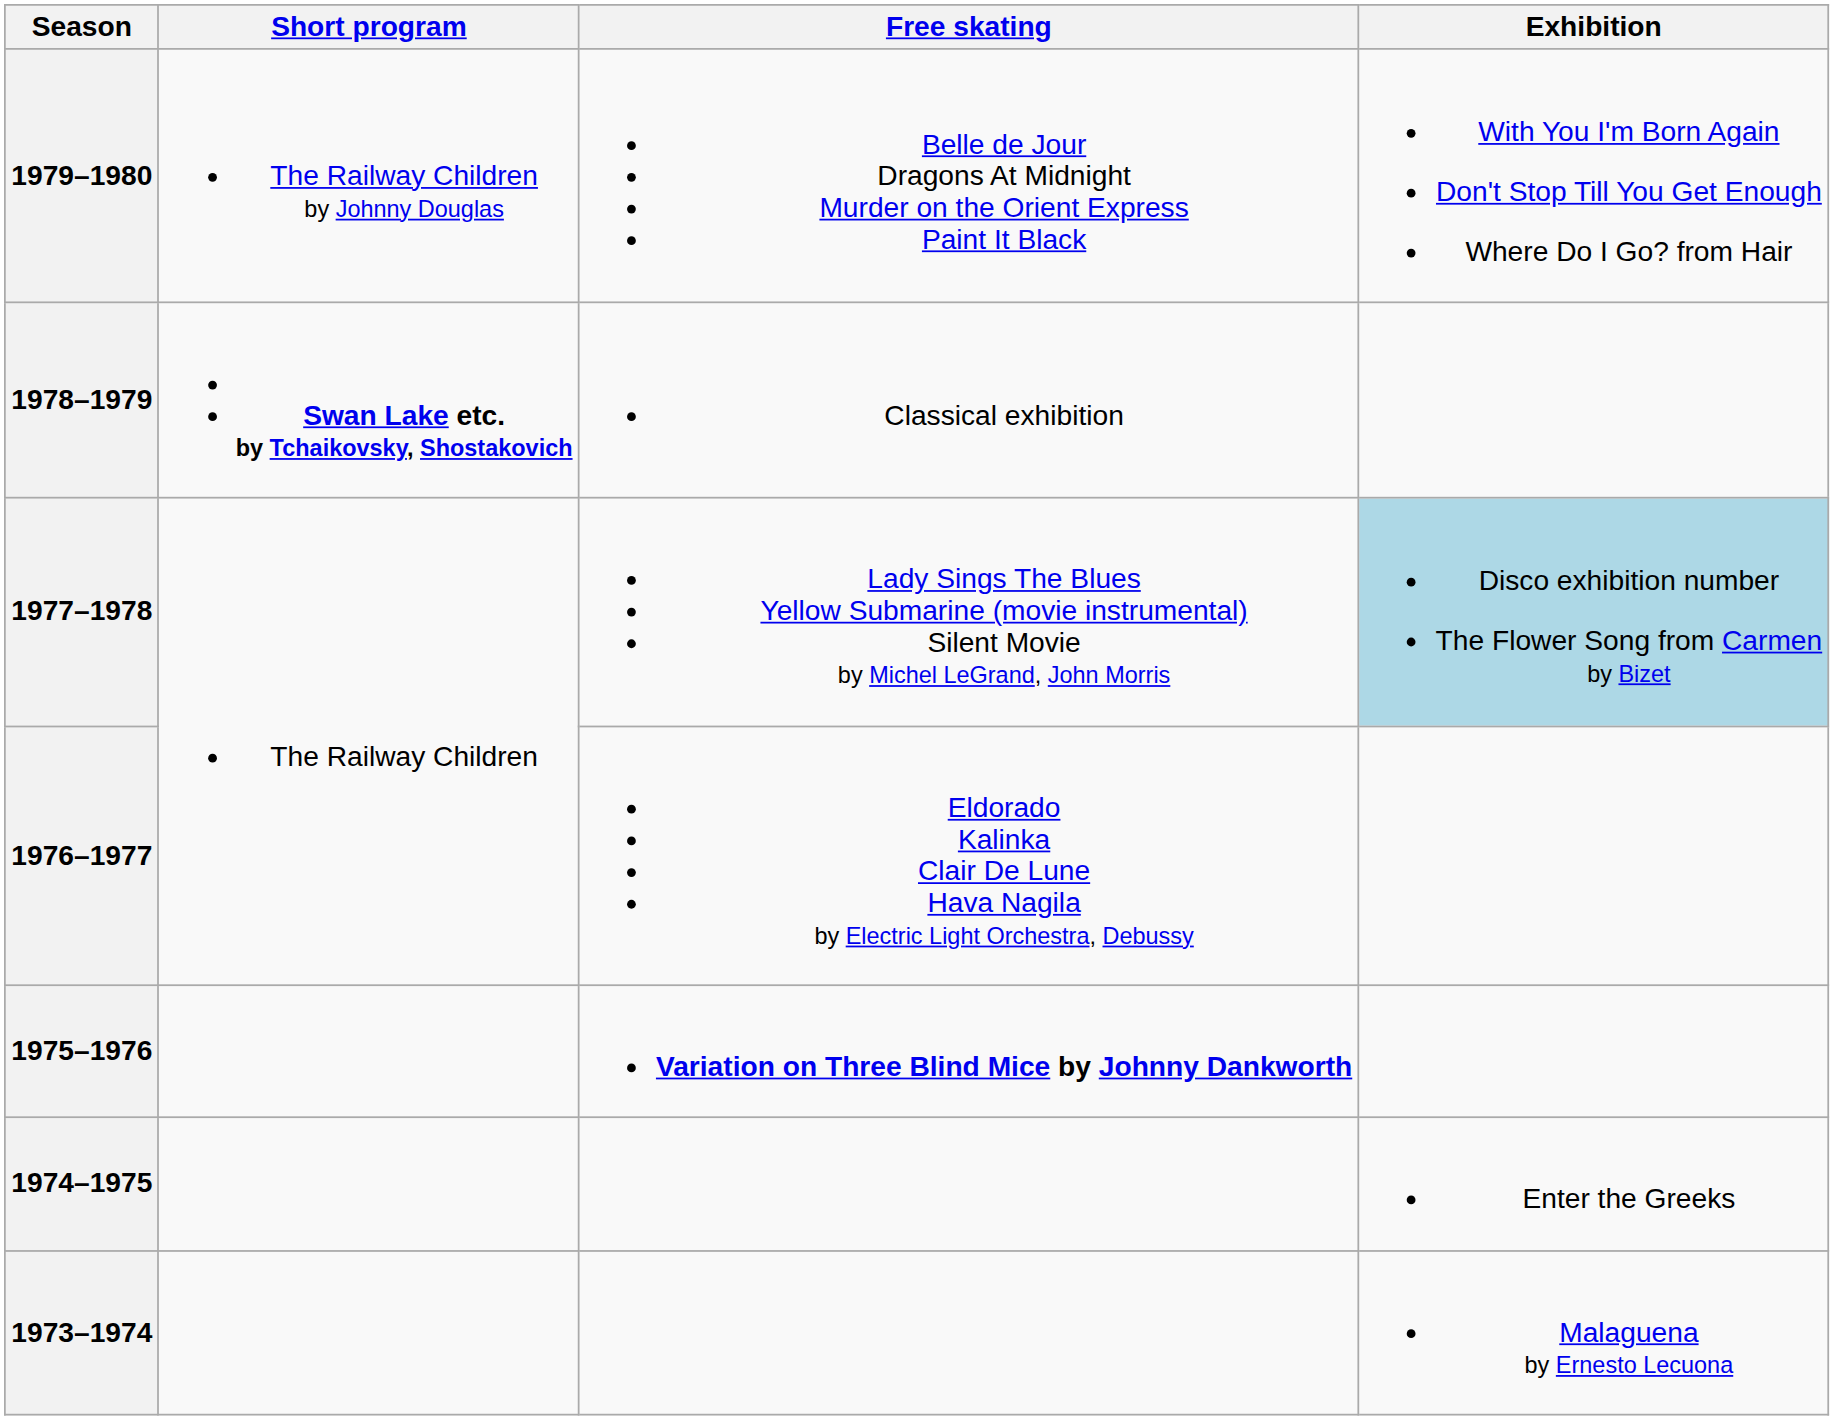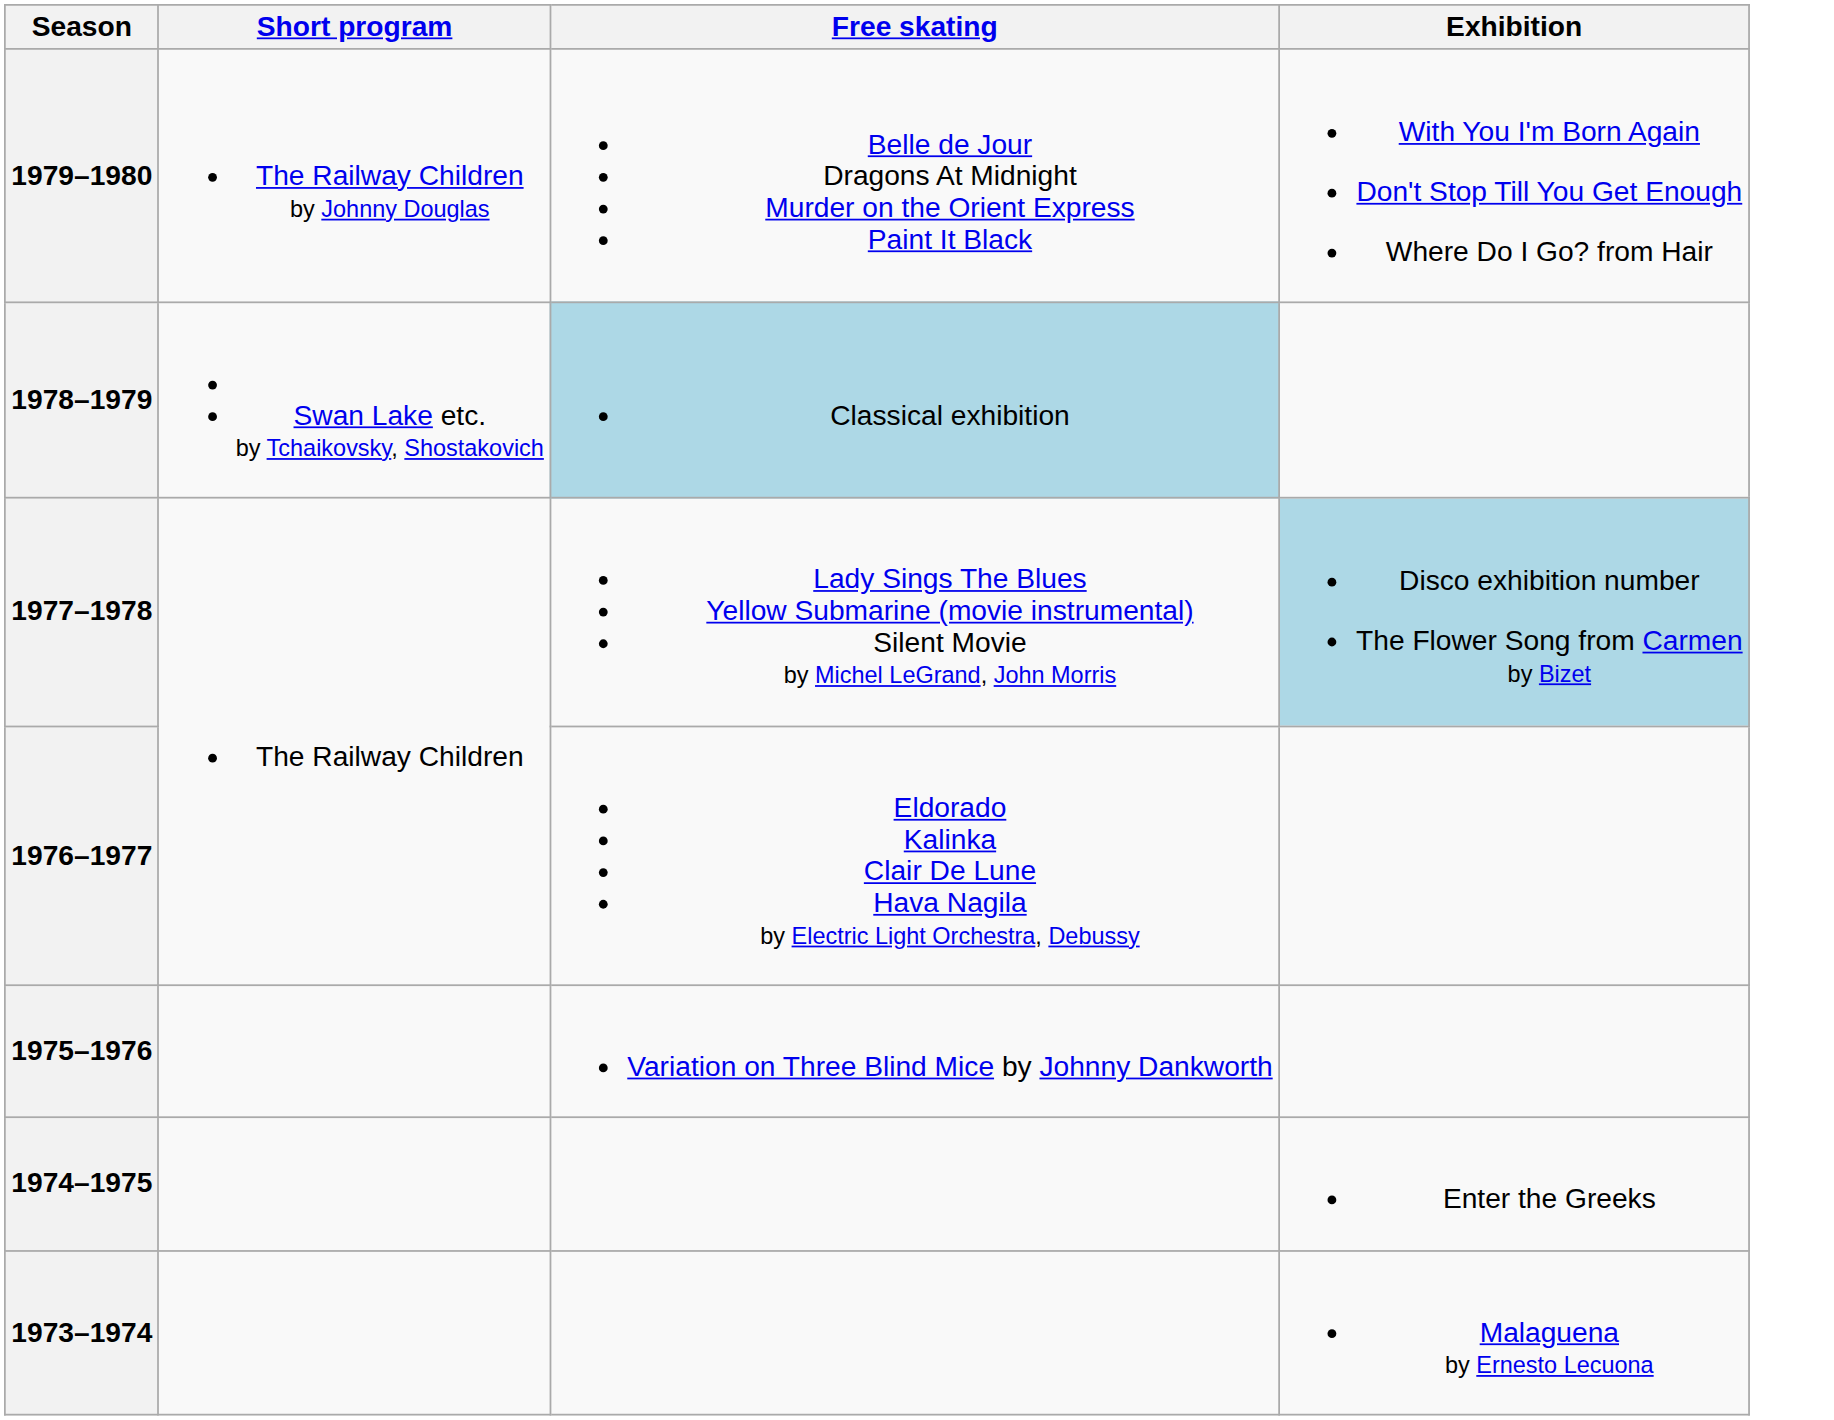(369, 416) bold -> (355, 416) normal
(969, 416) no background -> (915, 416) lightblue background
(969, 1067) bold -> (915, 1067) normal
